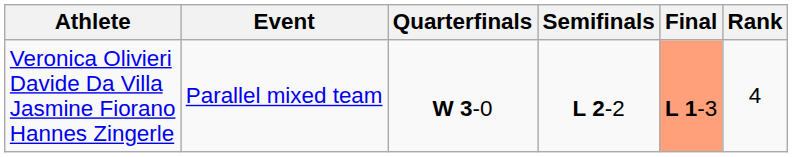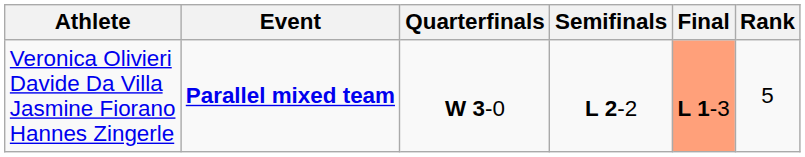(284, 95) normal -> (290, 95) bold
(755, 95) 4 -> (767, 95) 5
